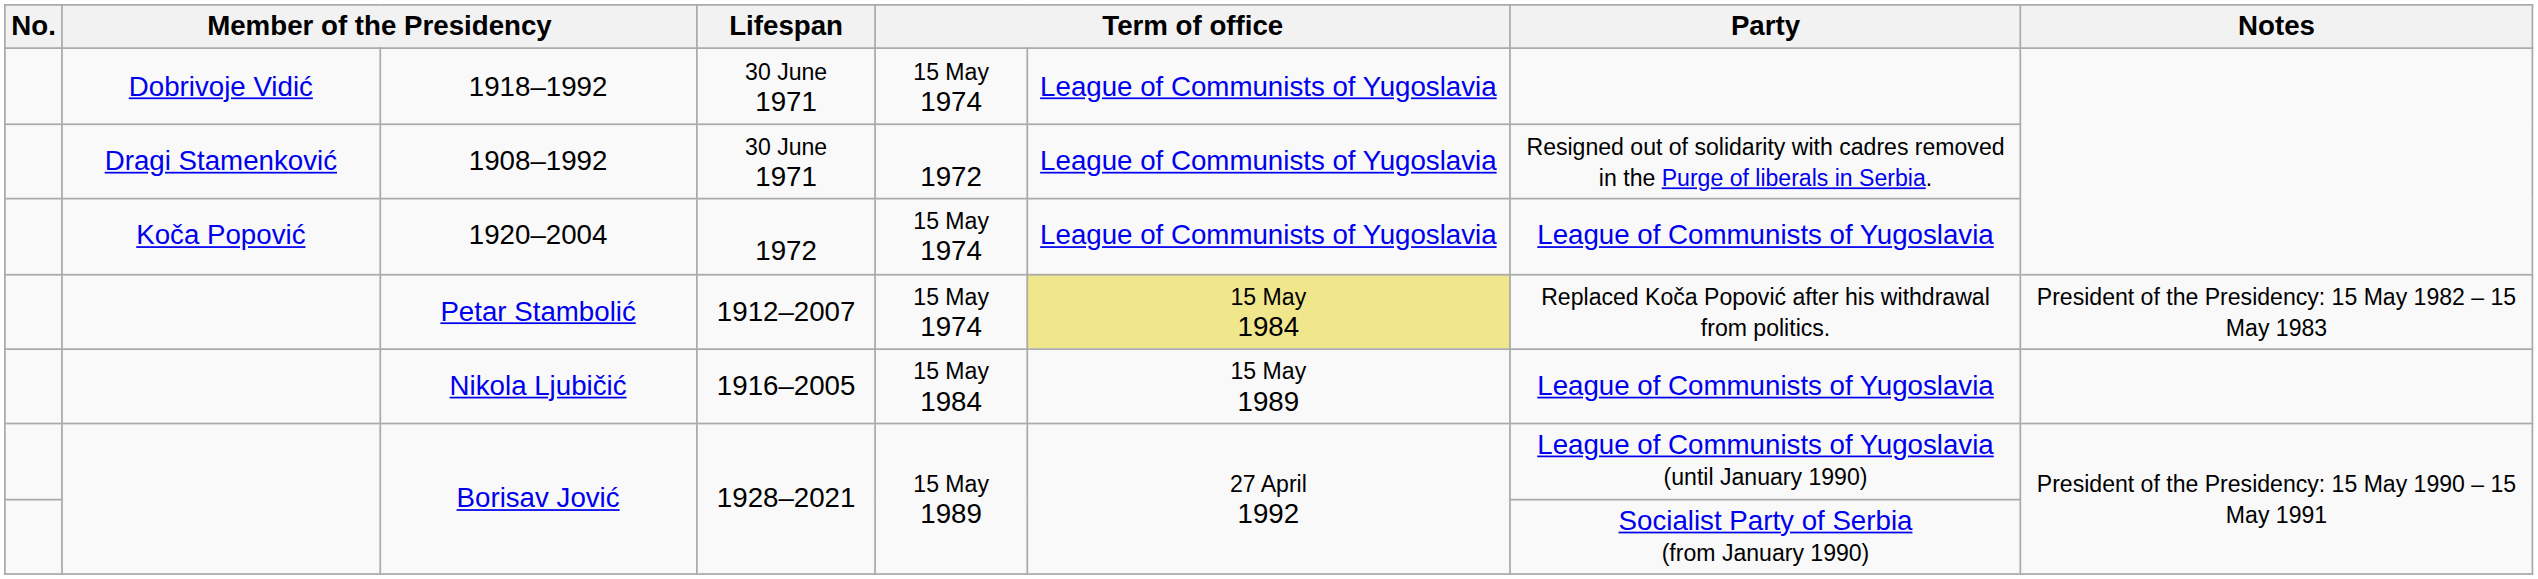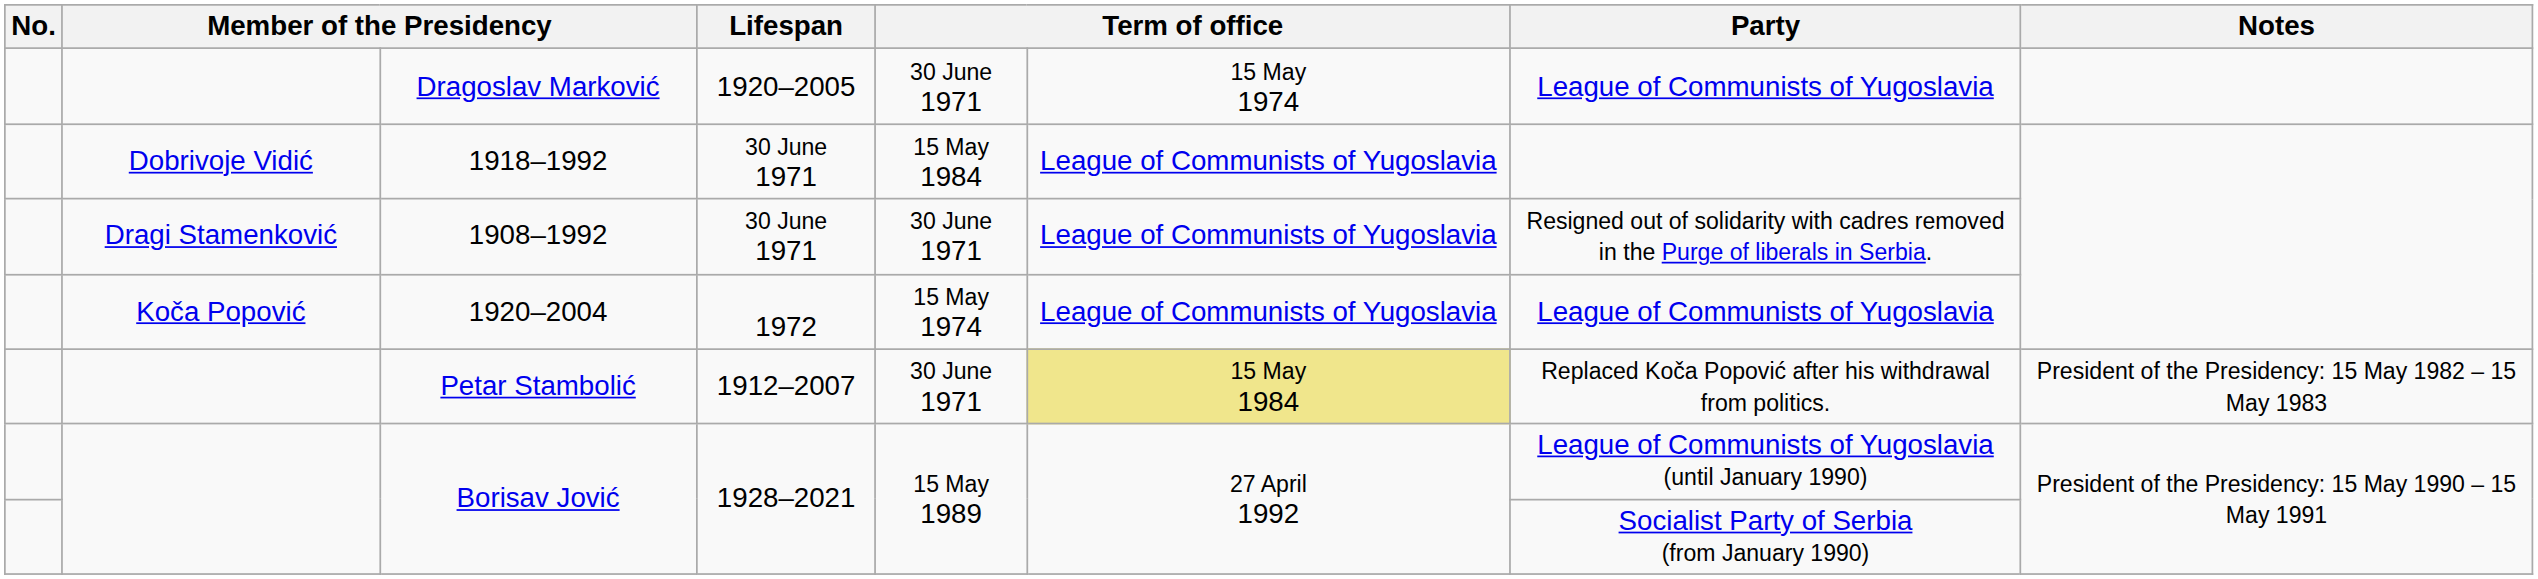+ row: (538, 85)
(951, 87) 15 May 1974 -> (951, 162) 15 May 1984
(951, 176) 1972 -> (951, 237) 30 June 1971
(951, 312) 15 May 1974 -> (951, 387) 30 June 1971
- row: (538, 386)
